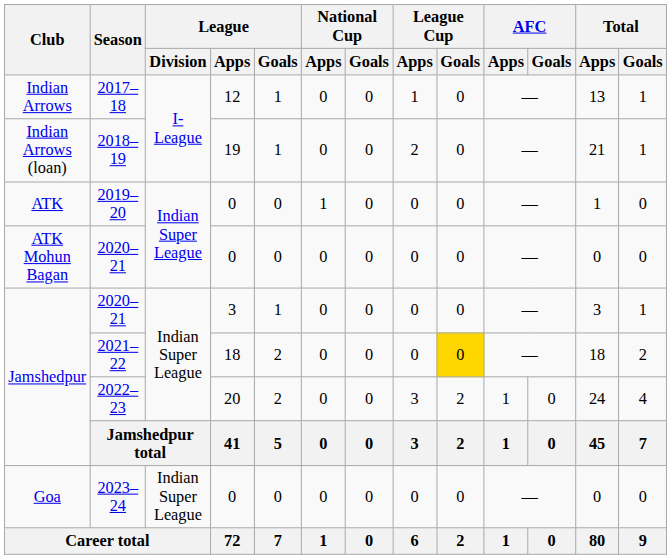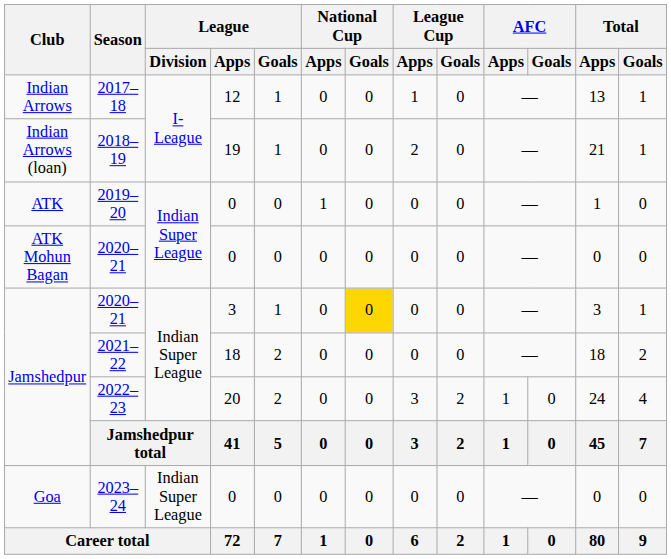(369, 310) no background -> (369, 310) gold background
(460, 354) gold background -> (460, 354) no background
